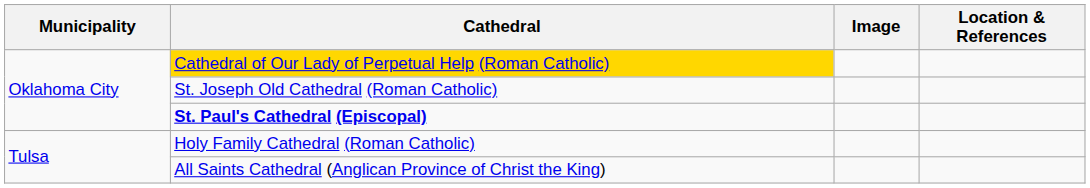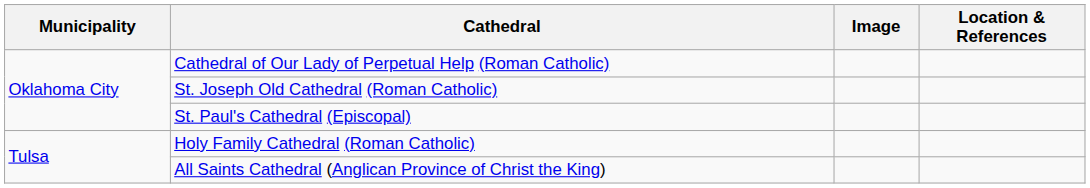(392, 63) gold background -> (392, 63) no background
(300, 116) bold -> (293, 116) normal
